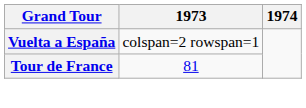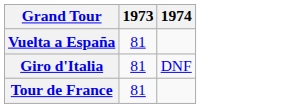(191, 41) colspan=2 rowspan=1 -> (138, 41) 81
+ row: (62, 66)
